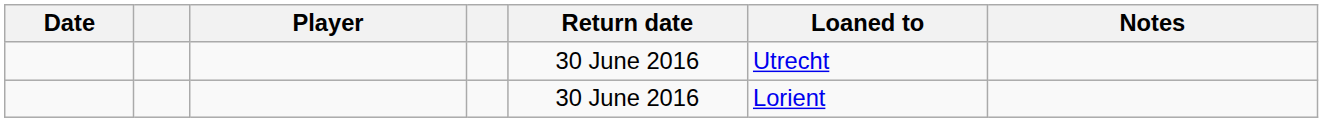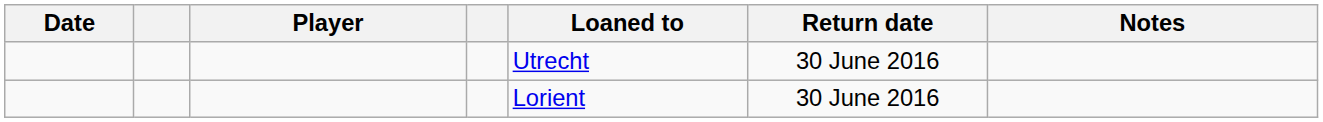columns swapped: (868, 23) <-> (627, 23)
